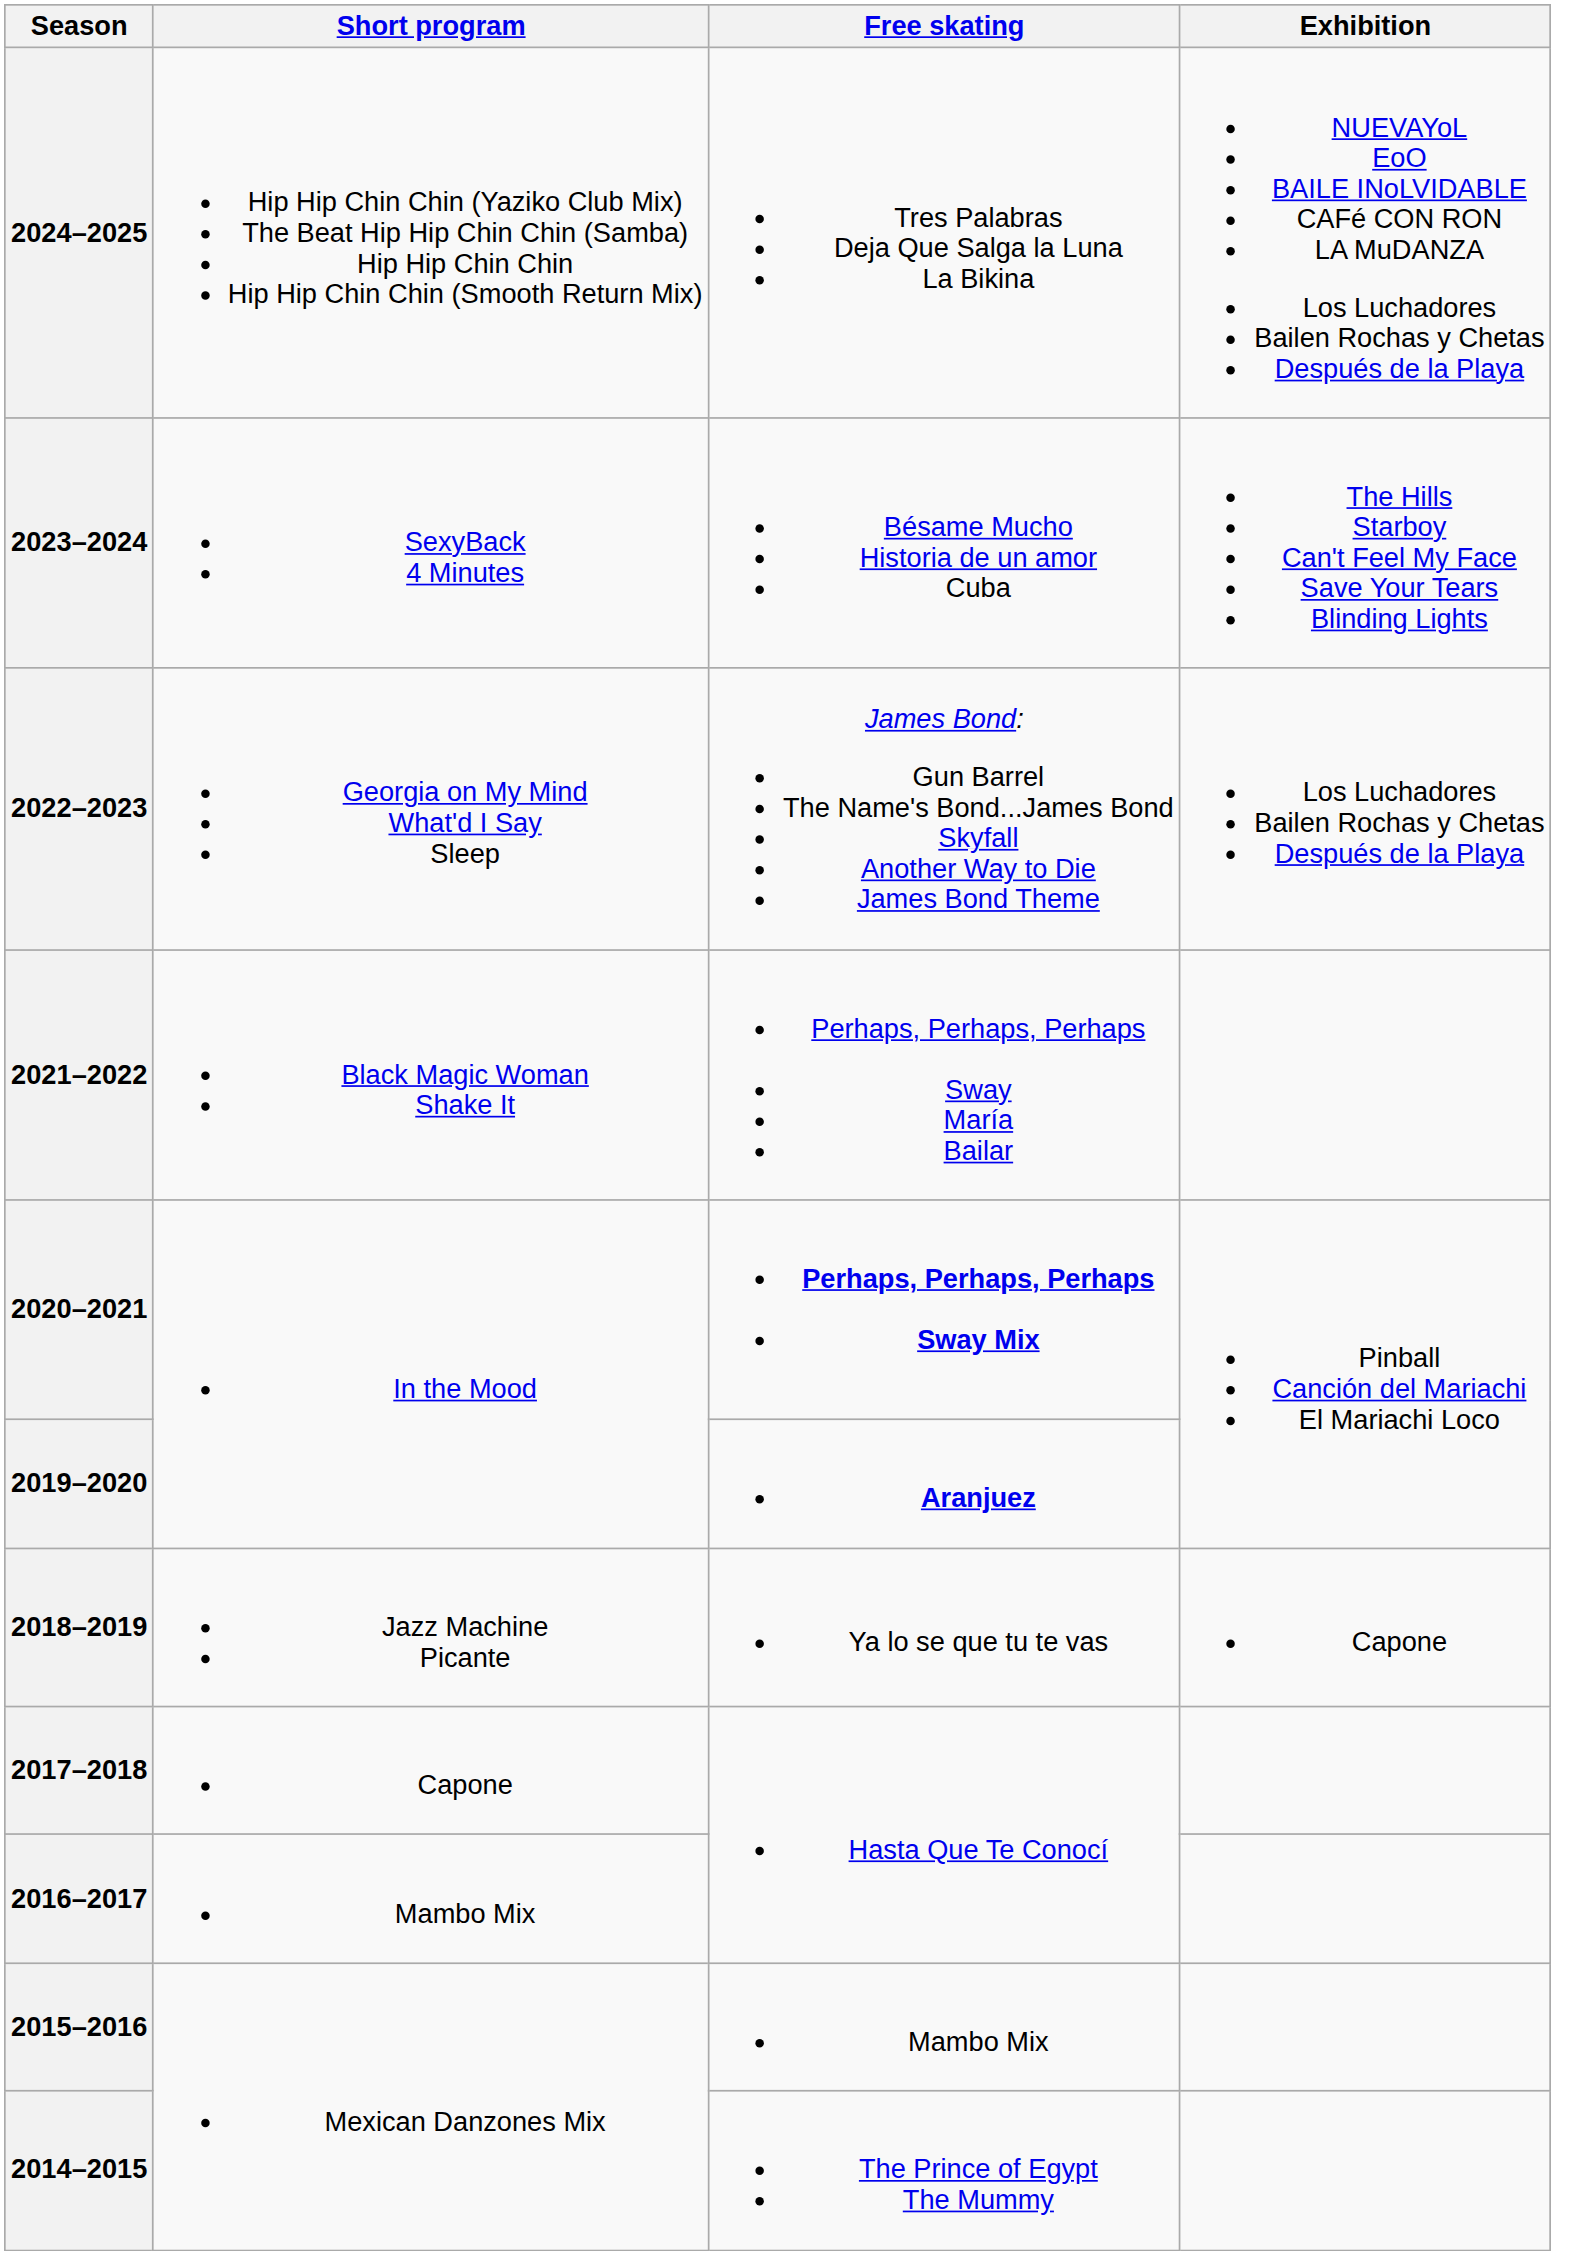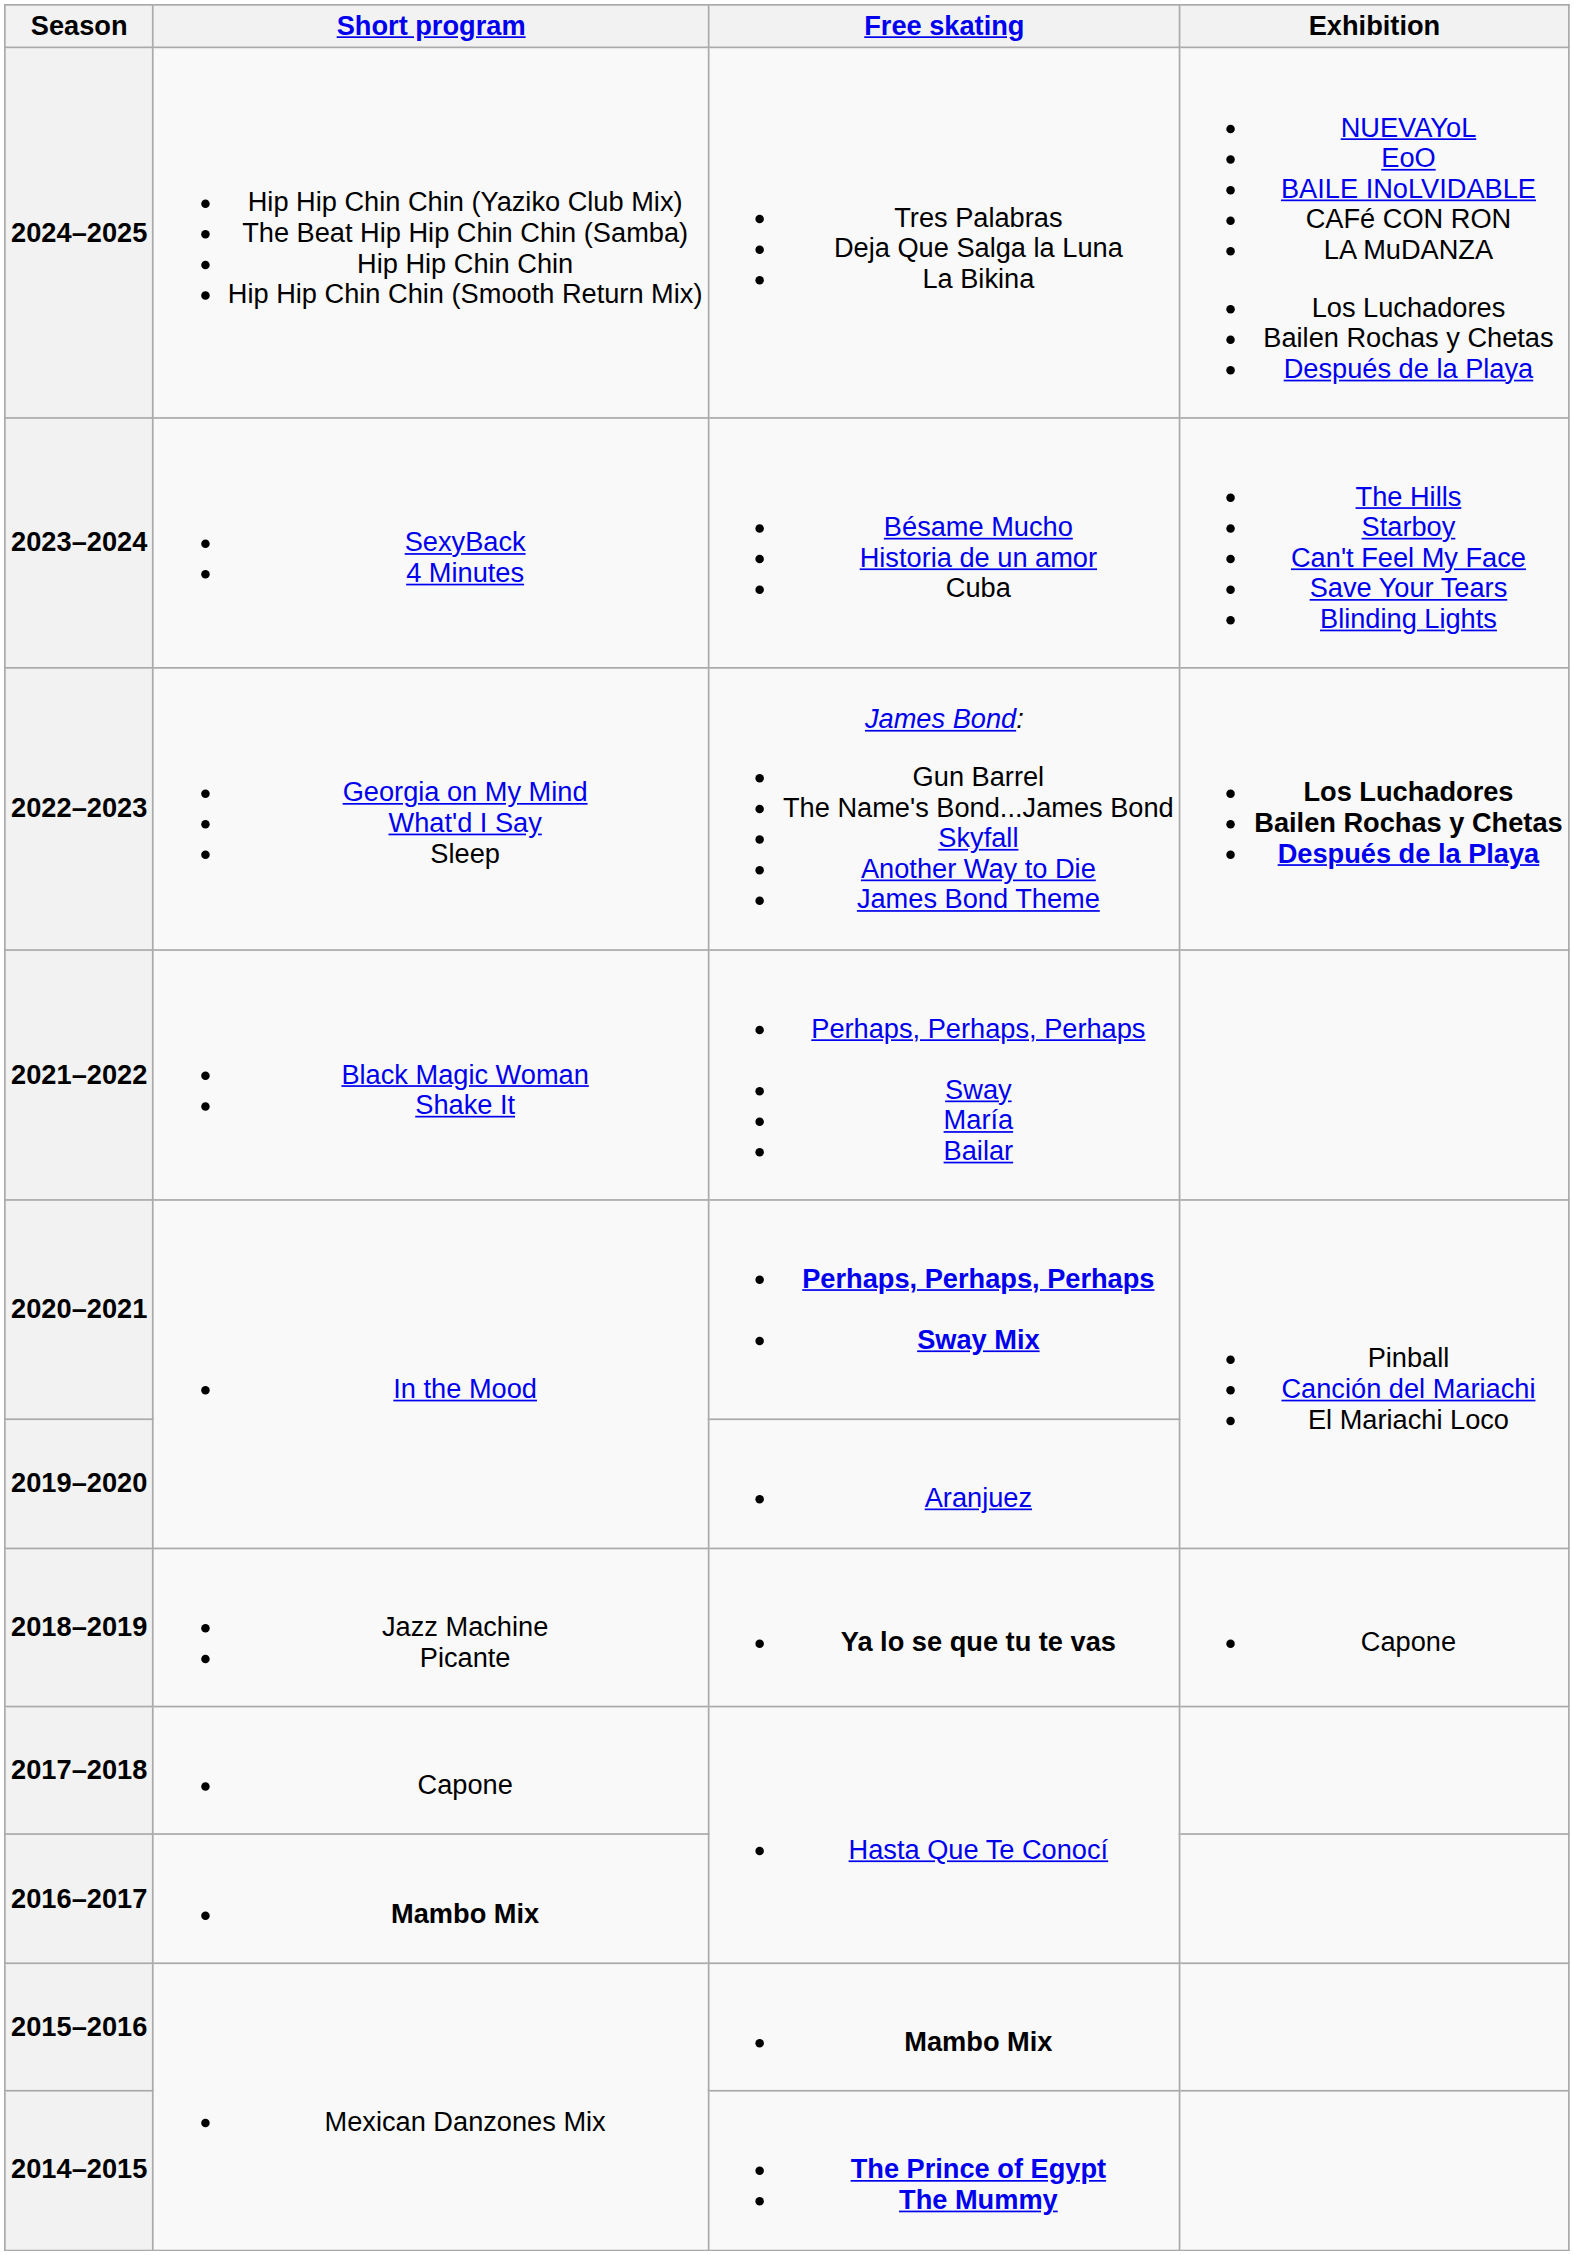(1365, 824) normal -> (1374, 824) bold
(944, 1499) bold -> (944, 1499) normal
(944, 1642) normal -> (944, 1642) bold
(431, 1914) normal -> (431, 1914) bold
(944, 2042) normal -> (944, 2042) bold
(944, 2186) normal -> (944, 2186) bold
